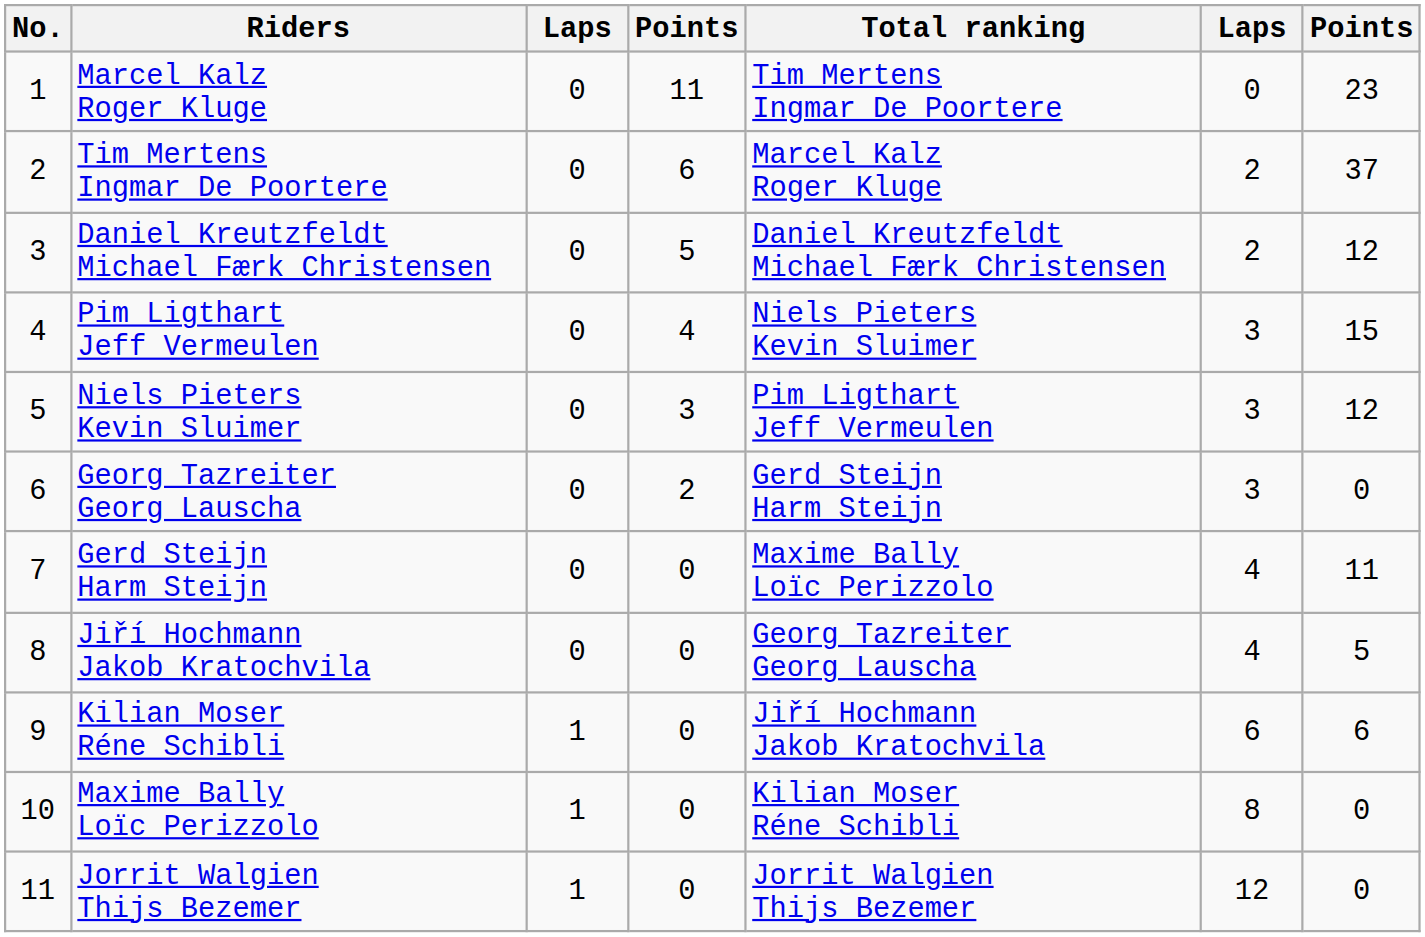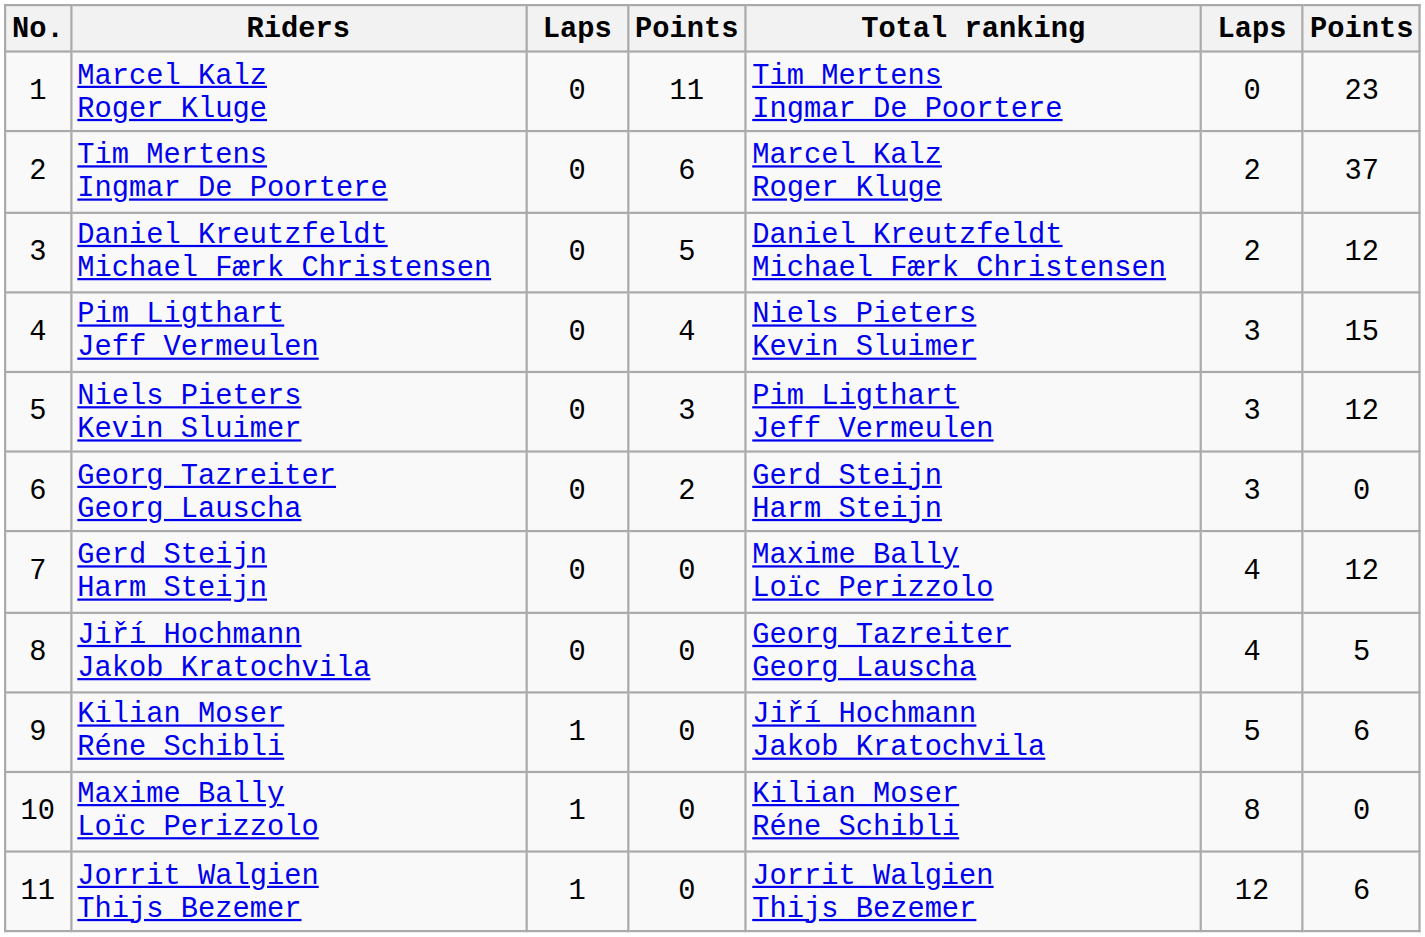(1362, 572) 11 -> (1362, 572) 12
(1252, 732) 6 -> (1252, 732) 5
(1362, 892) 0 -> (1362, 892) 6
